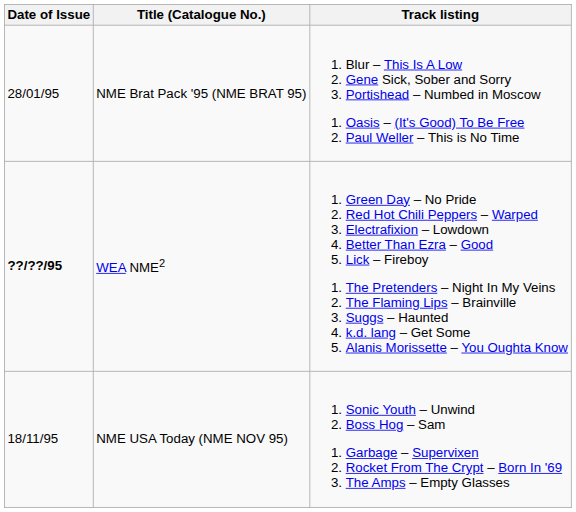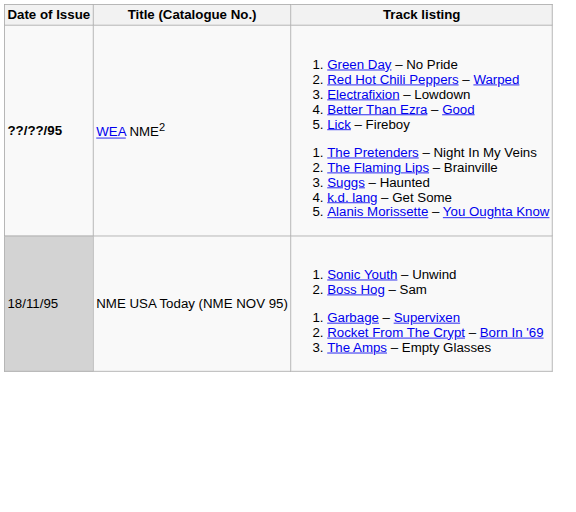- row: (201, 93)
(33, 439) no background -> (33, 303) lightgrey background
